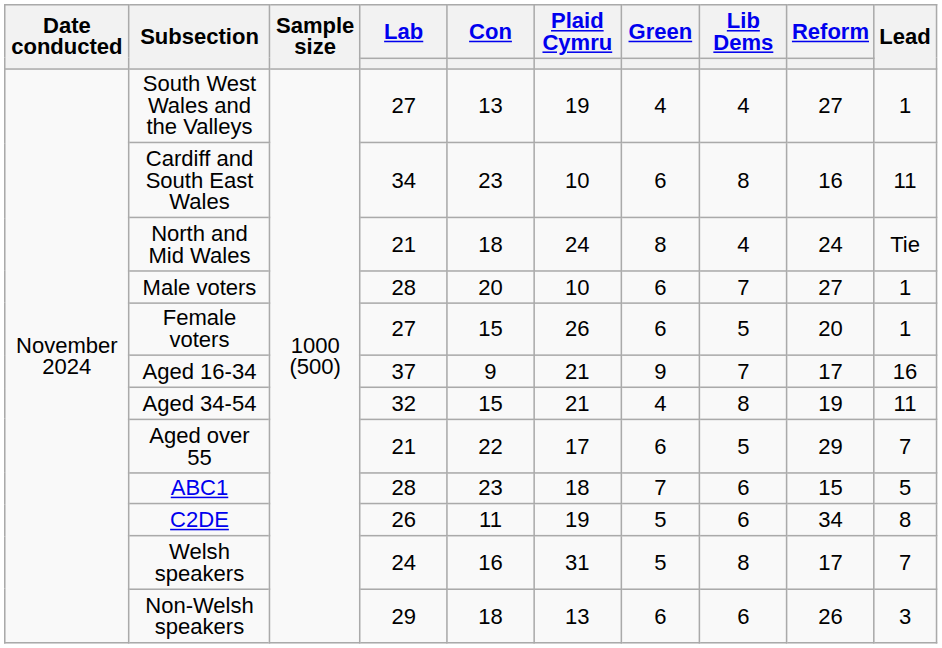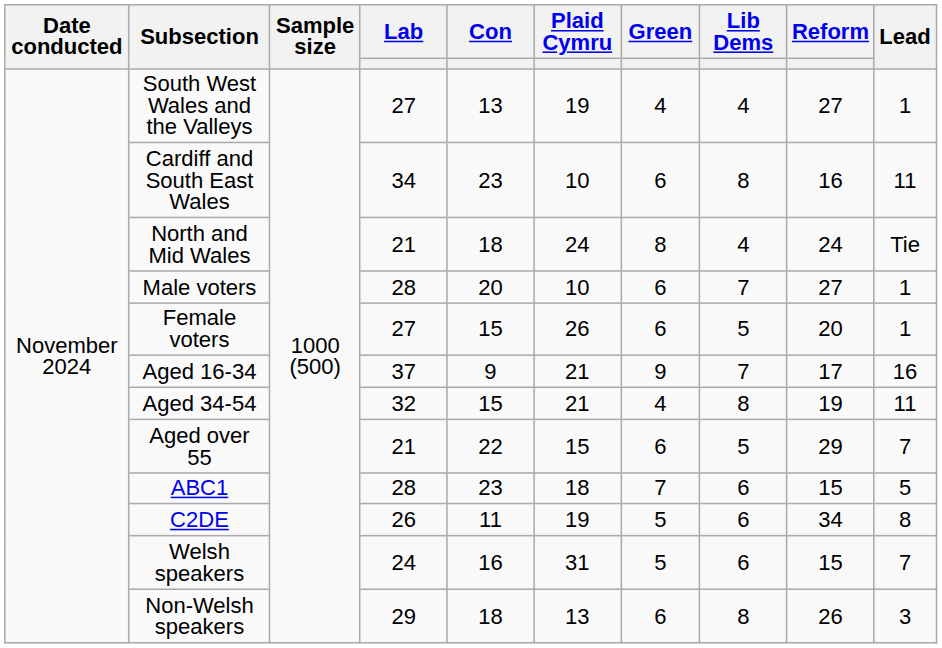(577, 446) 17 -> (577, 446) 15
(743, 563) 8 -> (743, 563) 6
(830, 563) 17 -> (830, 563) 15
(743, 616) 6 -> (743, 616) 8
